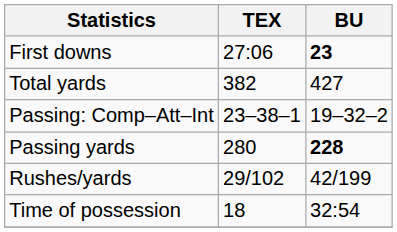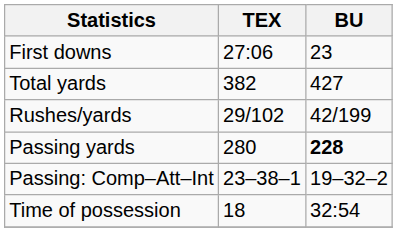(321, 52) bold -> (321, 52) normal
rows swapped: (70, 178) <-> (112, 115)
